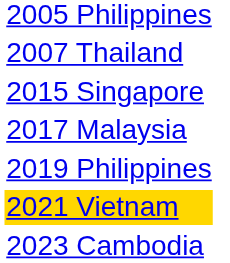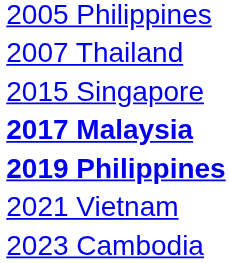(97, 130) normal -> (100, 130) bold
(109, 168) normal -> (116, 168) bold
(92, 207) gold background -> (92, 207) no background
